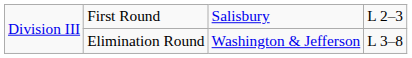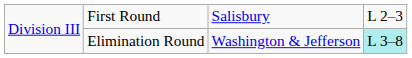(385, 41) no background -> (385, 41) paleturquoise background
